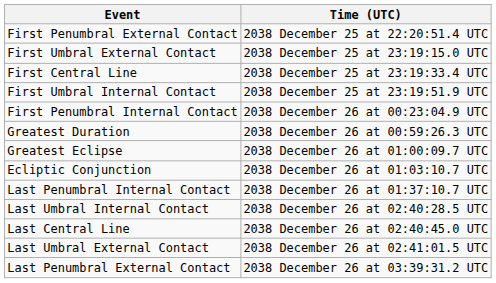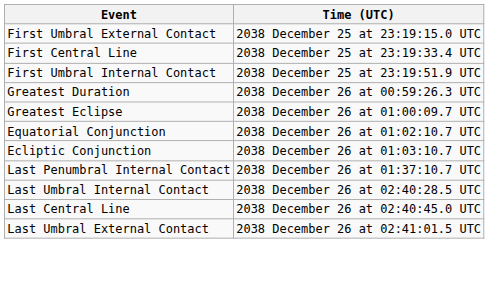- row: (123, 34)
- row: (123, 112)
+ row: (87, 131)
- row: (119, 268)
